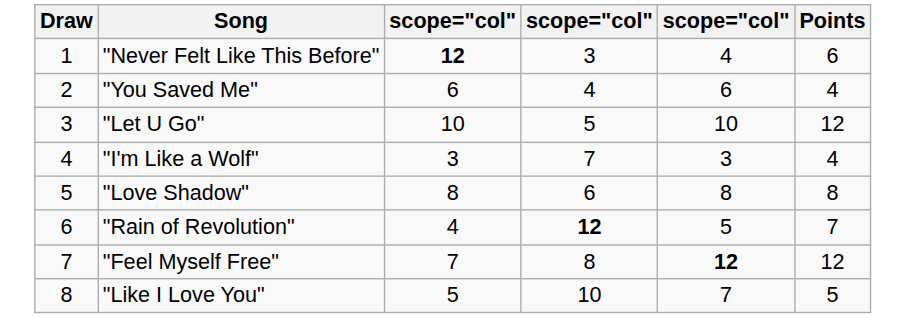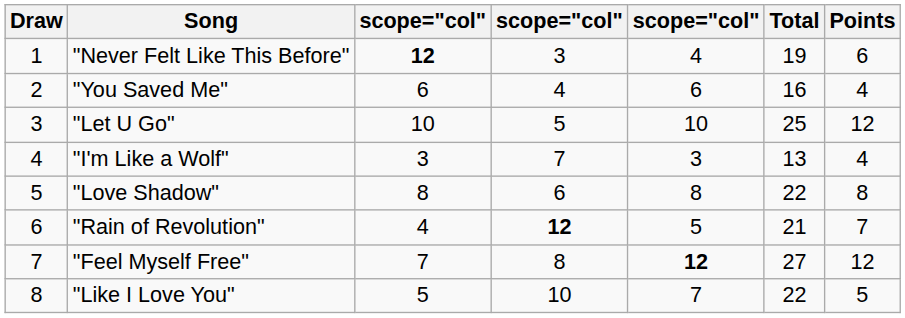+ column: (794, 21)
